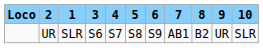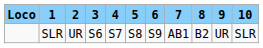columns swapped: (72, 14) <-> (49, 14)
